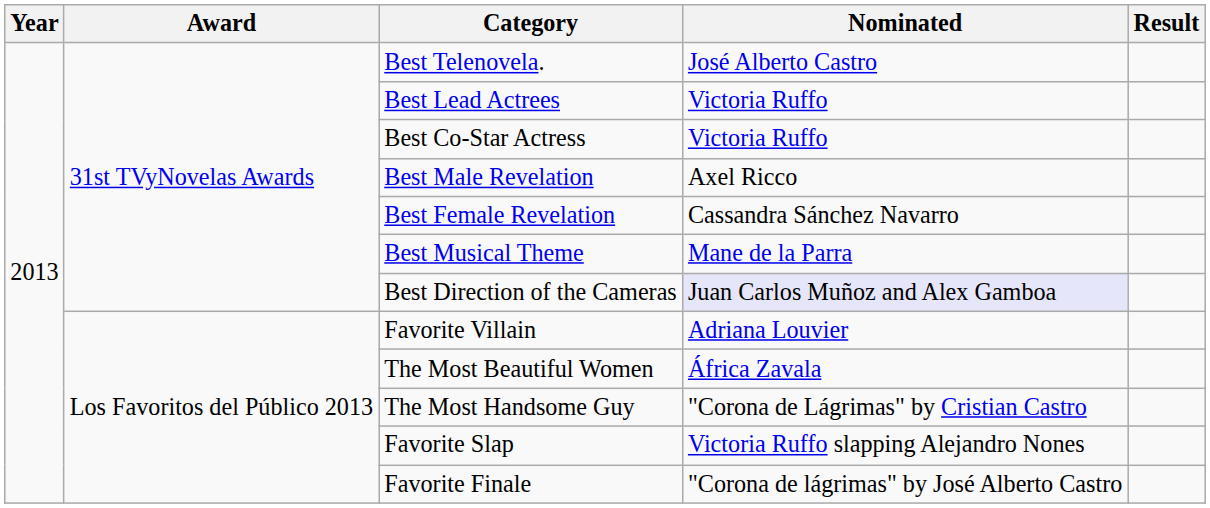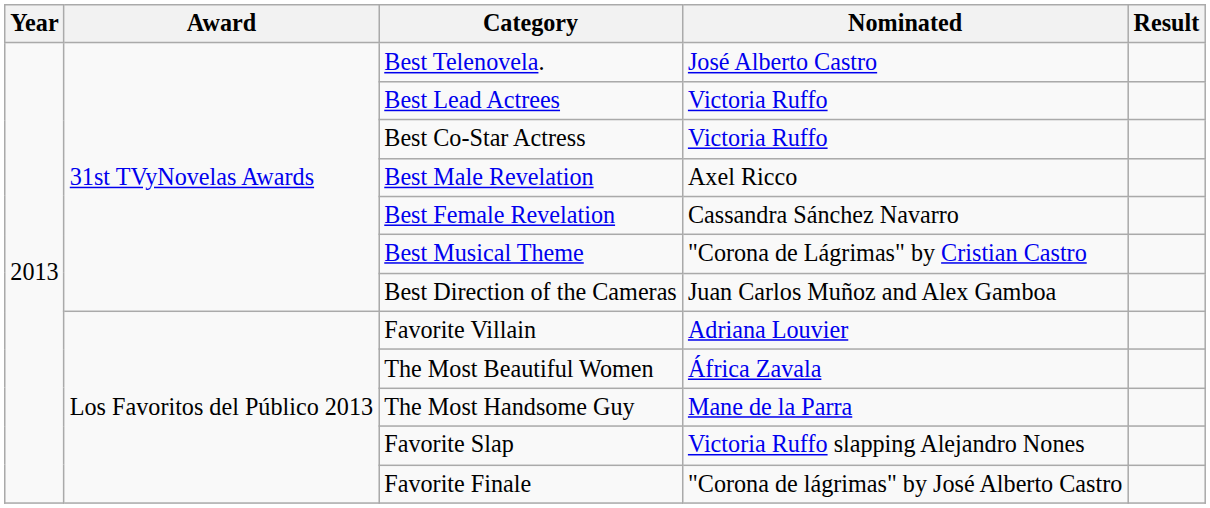(770, 253) Mane de la Parra -> (887, 253) "Corona de Lágrimas" by Cristian Castro
(872, 291) lavender background -> (872, 291) no background
(887, 406) "Corona de Lágrimas" by Cristian Castro -> (770, 406) Mane de la Parra
